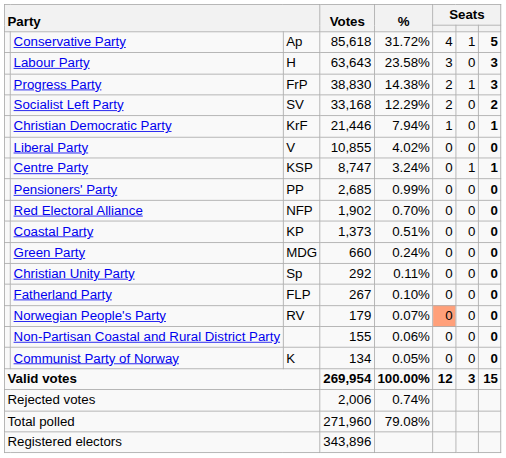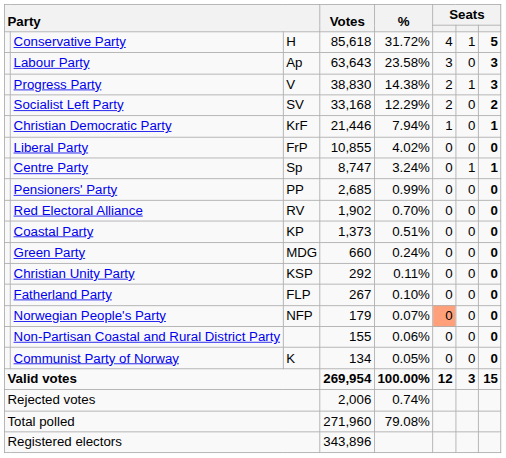(294, 42) Ap -> (291, 42) H
(291, 63) H -> (294, 63) Ap
(297, 84) FrP -> (291, 84) V
(291, 147) V -> (297, 147) FrP
(299, 168) KSP -> (294, 168) Sp
(299, 210) NFP -> (295, 210) RV
(294, 273) Sp -> (299, 273) KSP
(295, 316) RV -> (299, 316) NFP
